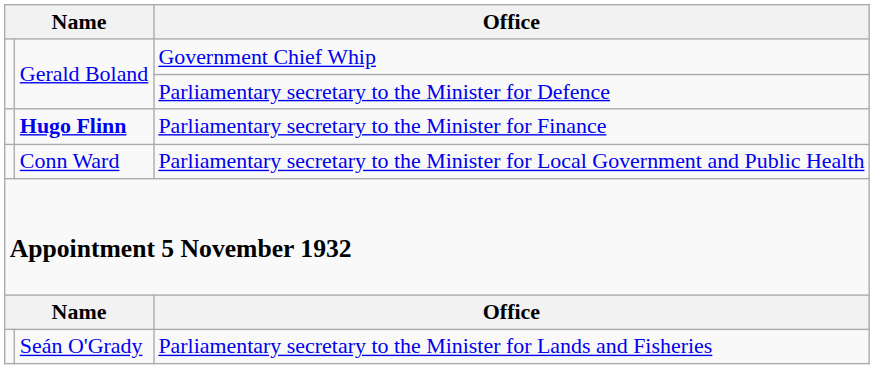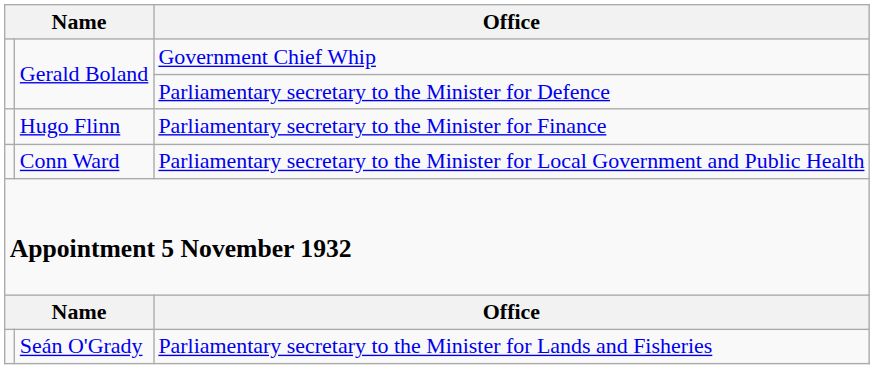(73, 126) bold -> (70, 126) normal
